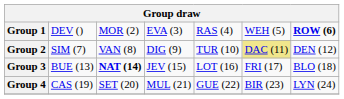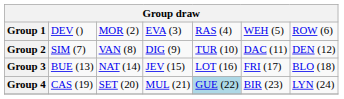(314, 31) bold -> (313, 31) normal
(266, 48) khaki background -> (265, 48) no background
(120, 66) bold -> (120, 66) normal
(218, 84) no background -> (217, 84) lightblue background
